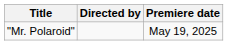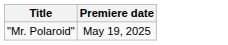- column: (110, 13)
